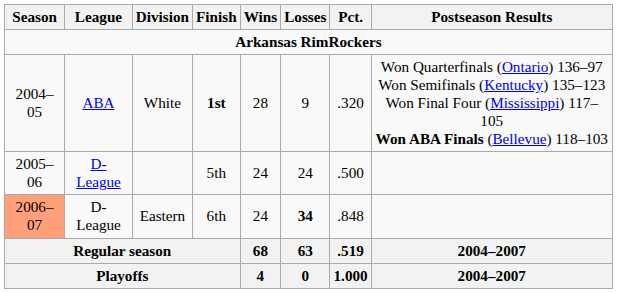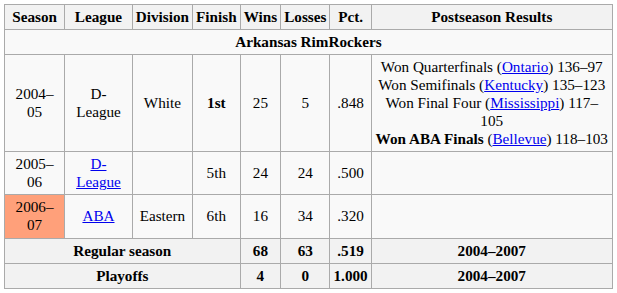(98, 103) ABA -> (98, 103) D-League
(260, 103) 28 -> (260, 103) 25
(305, 103) 9 -> (305, 103) 5
(351, 103) .320 -> (351, 103) .848
(98, 216) D-League -> (98, 216) ABA
(260, 216) 24 -> (260, 216) 16
(305, 216) bold -> (305, 216) normal
(351, 216) .848 -> (351, 216) .320
